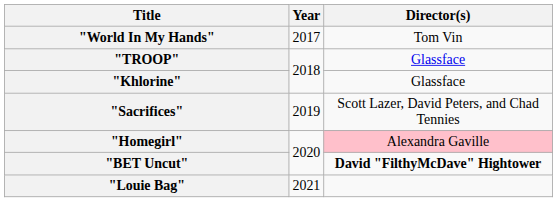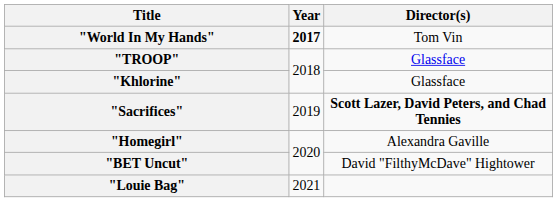(306, 37) normal -> (306, 37) bold
(438, 111) normal -> (438, 111) bold
(438, 141) pink background -> (438, 141) no background
(438, 163) bold -> (438, 163) normal
